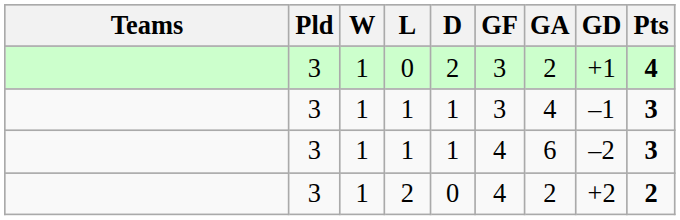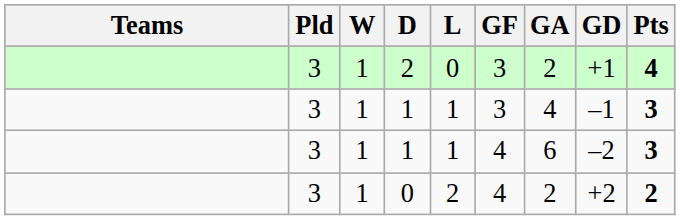columns swapped: (452, 25) <-> (407, 25)
